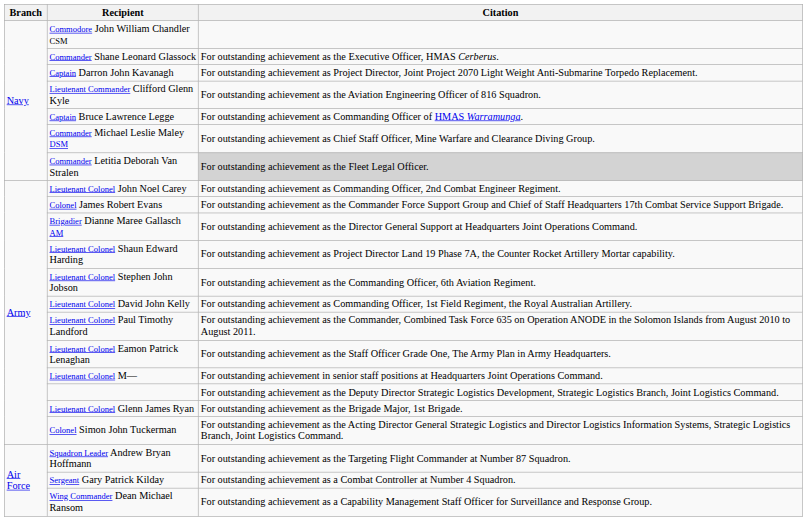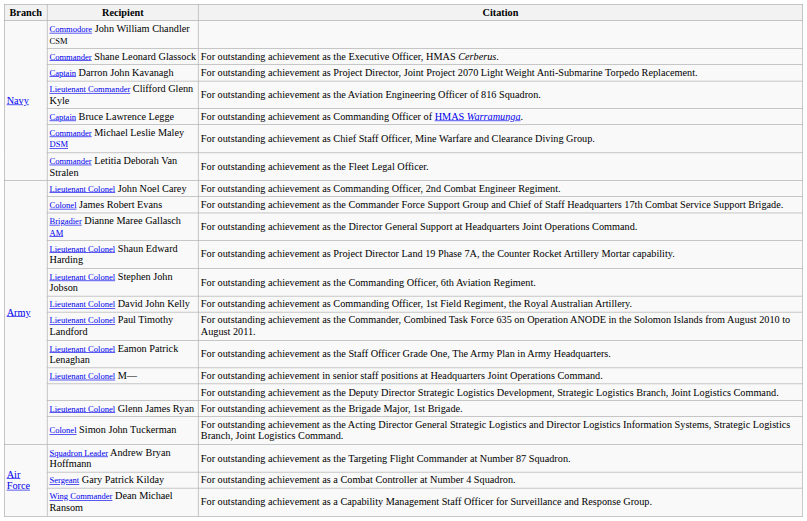(315, 166) lightgrey background -> (315, 166) no background
